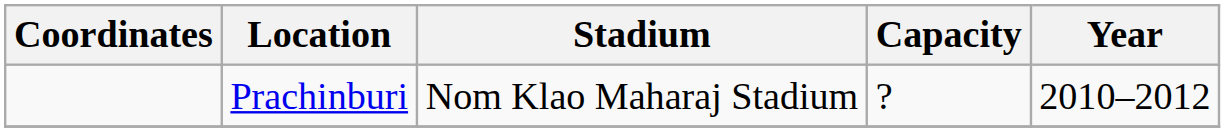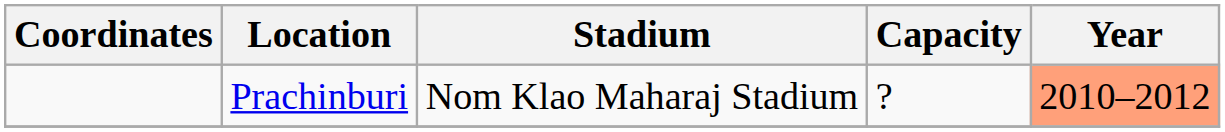(1125, 95) no background -> (1125, 95) lightsalmon background
